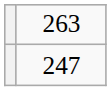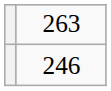(61, 64) 247 -> (61, 64) 246
